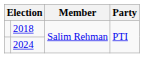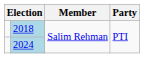(23, 28) no background -> (23, 28) lightblue background
(23, 45) no background -> (23, 45) lightblue background
